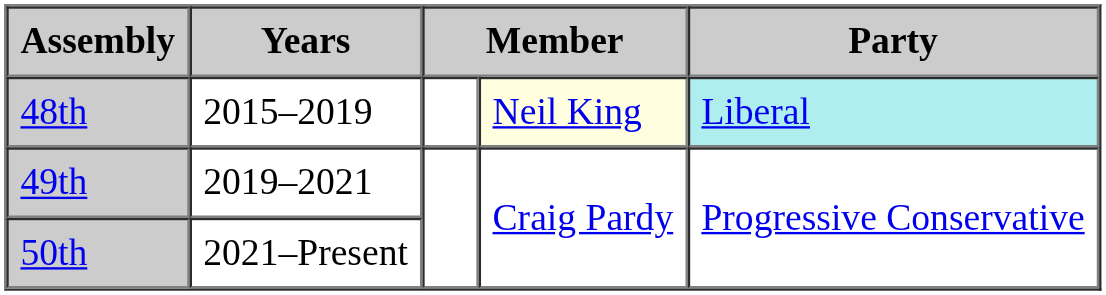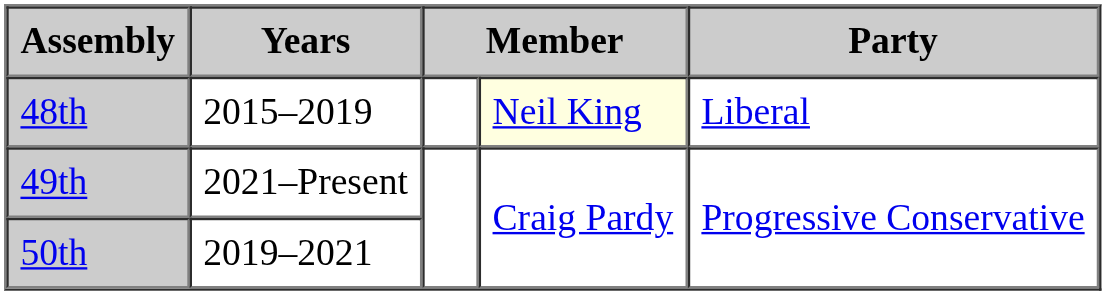(756, 111) paleturquoise background -> (756, 111) no background
(288, 181) 2019–2021 -> (306, 181) 2021–Present
(306, 252) 2021–Present -> (288, 252) 2019–2021
